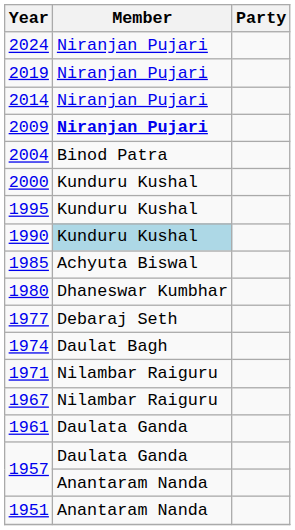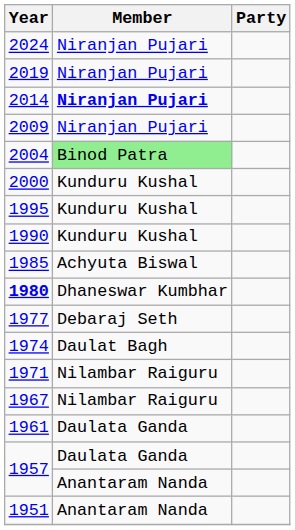(132, 100) normal -> (132, 100) bold
(132, 128) bold -> (132, 128) normal
(112, 155) no background -> (112, 155) lightgreen background
(127, 237) lightblue background -> (127, 237) no background
(29, 292) normal -> (29, 292) bold
